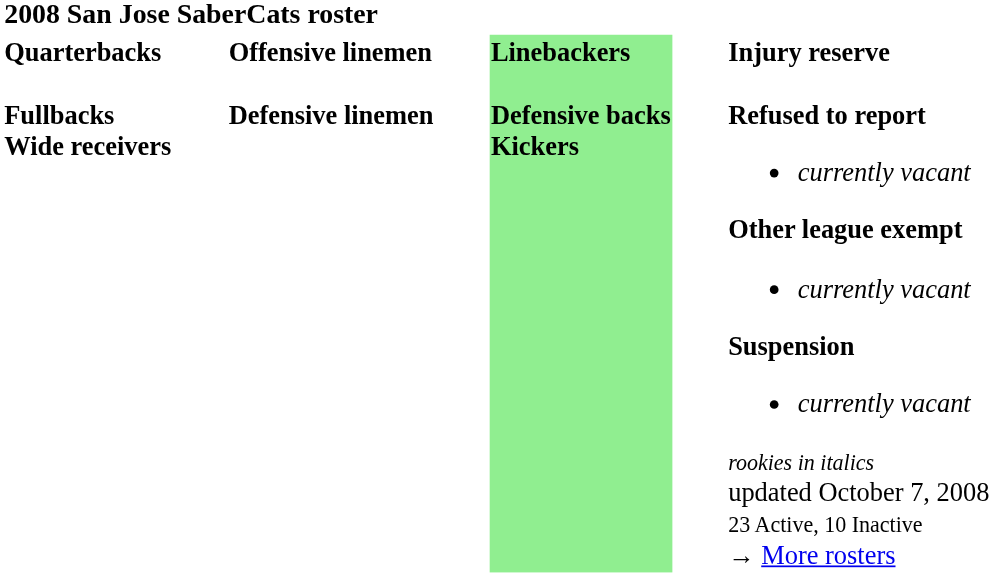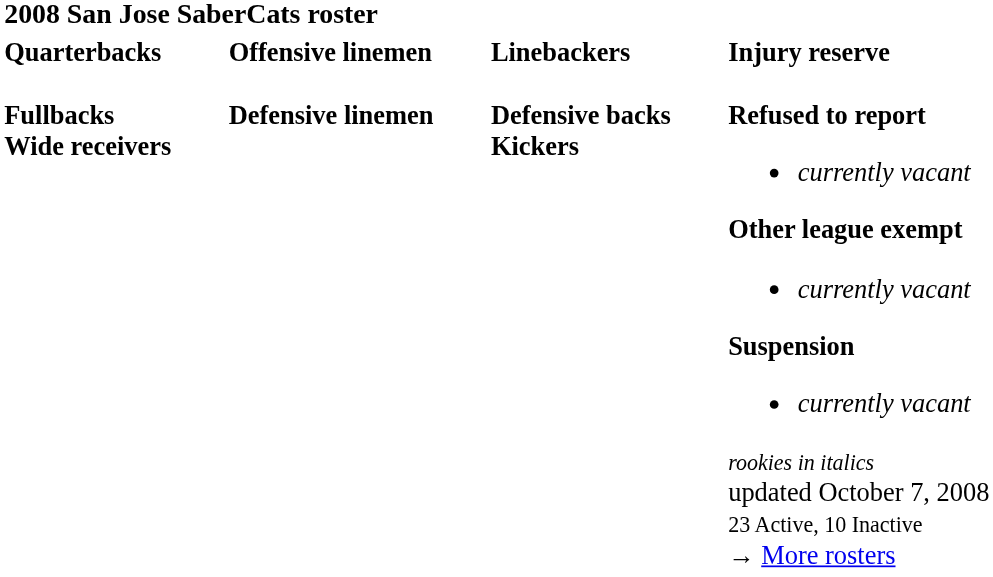(581, 98) lightgreen background -> (581, 98) no background
